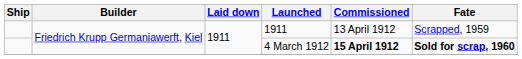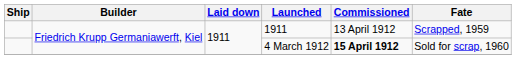(465, 46) bold -> (462, 46) normal
